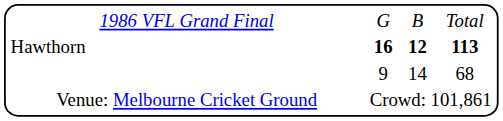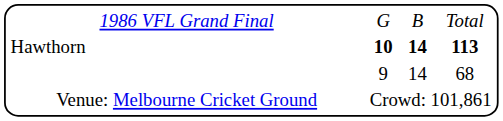(383, 47) 16 -> (383, 47) 10
(417, 47) 12 -> (417, 47) 14
